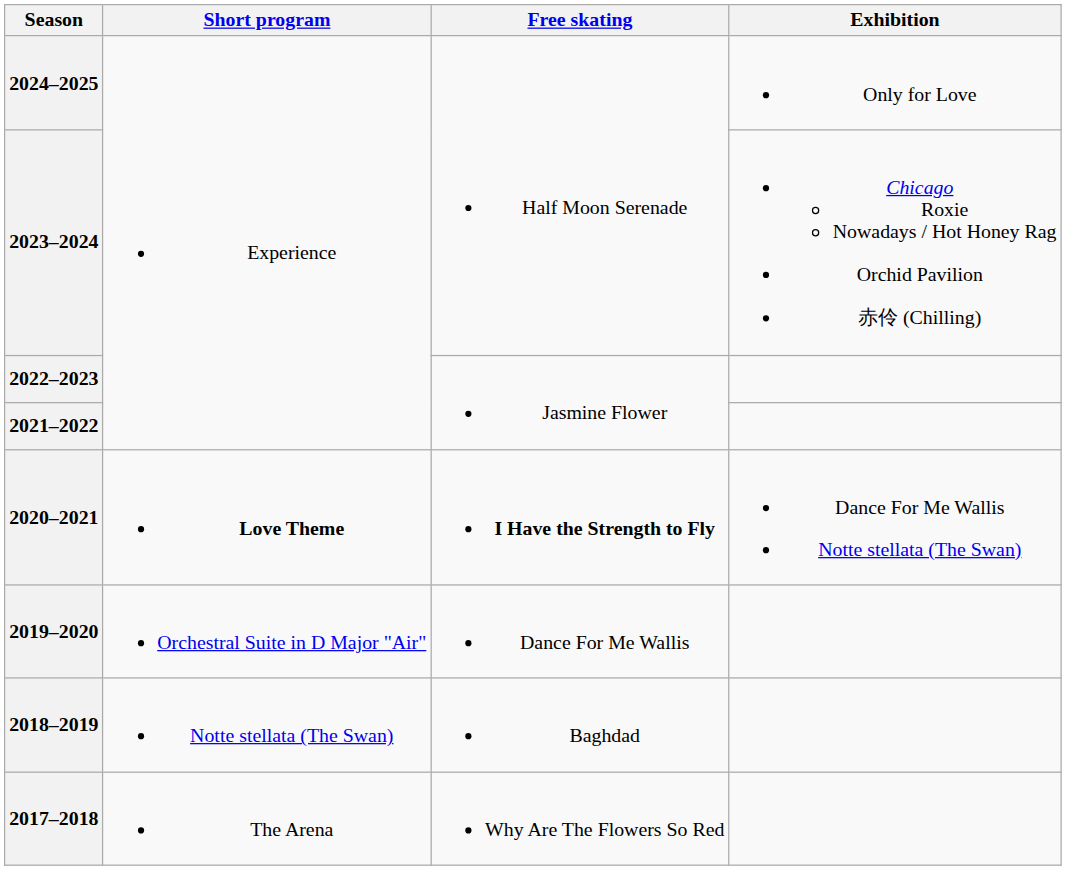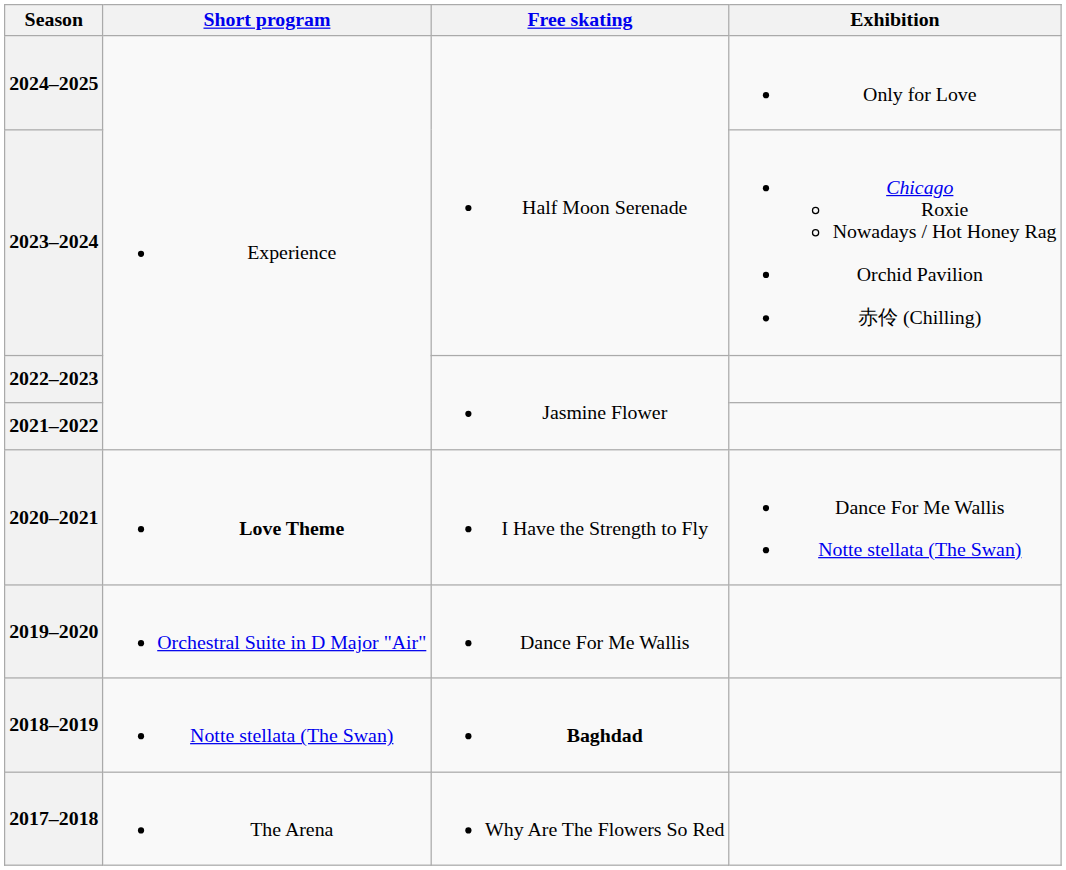(580, 528) bold -> (580, 528) normal
(580, 736) normal -> (580, 736) bold
